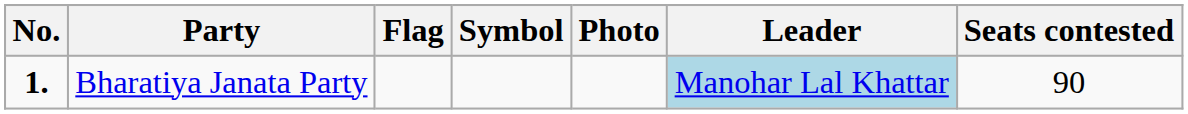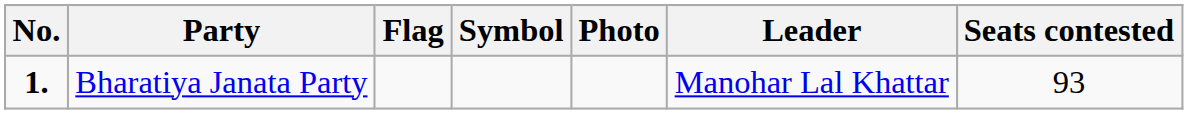(812, 81) lightblue background -> (812, 81) no background
(1069, 81) 90 -> (1069, 81) 93
